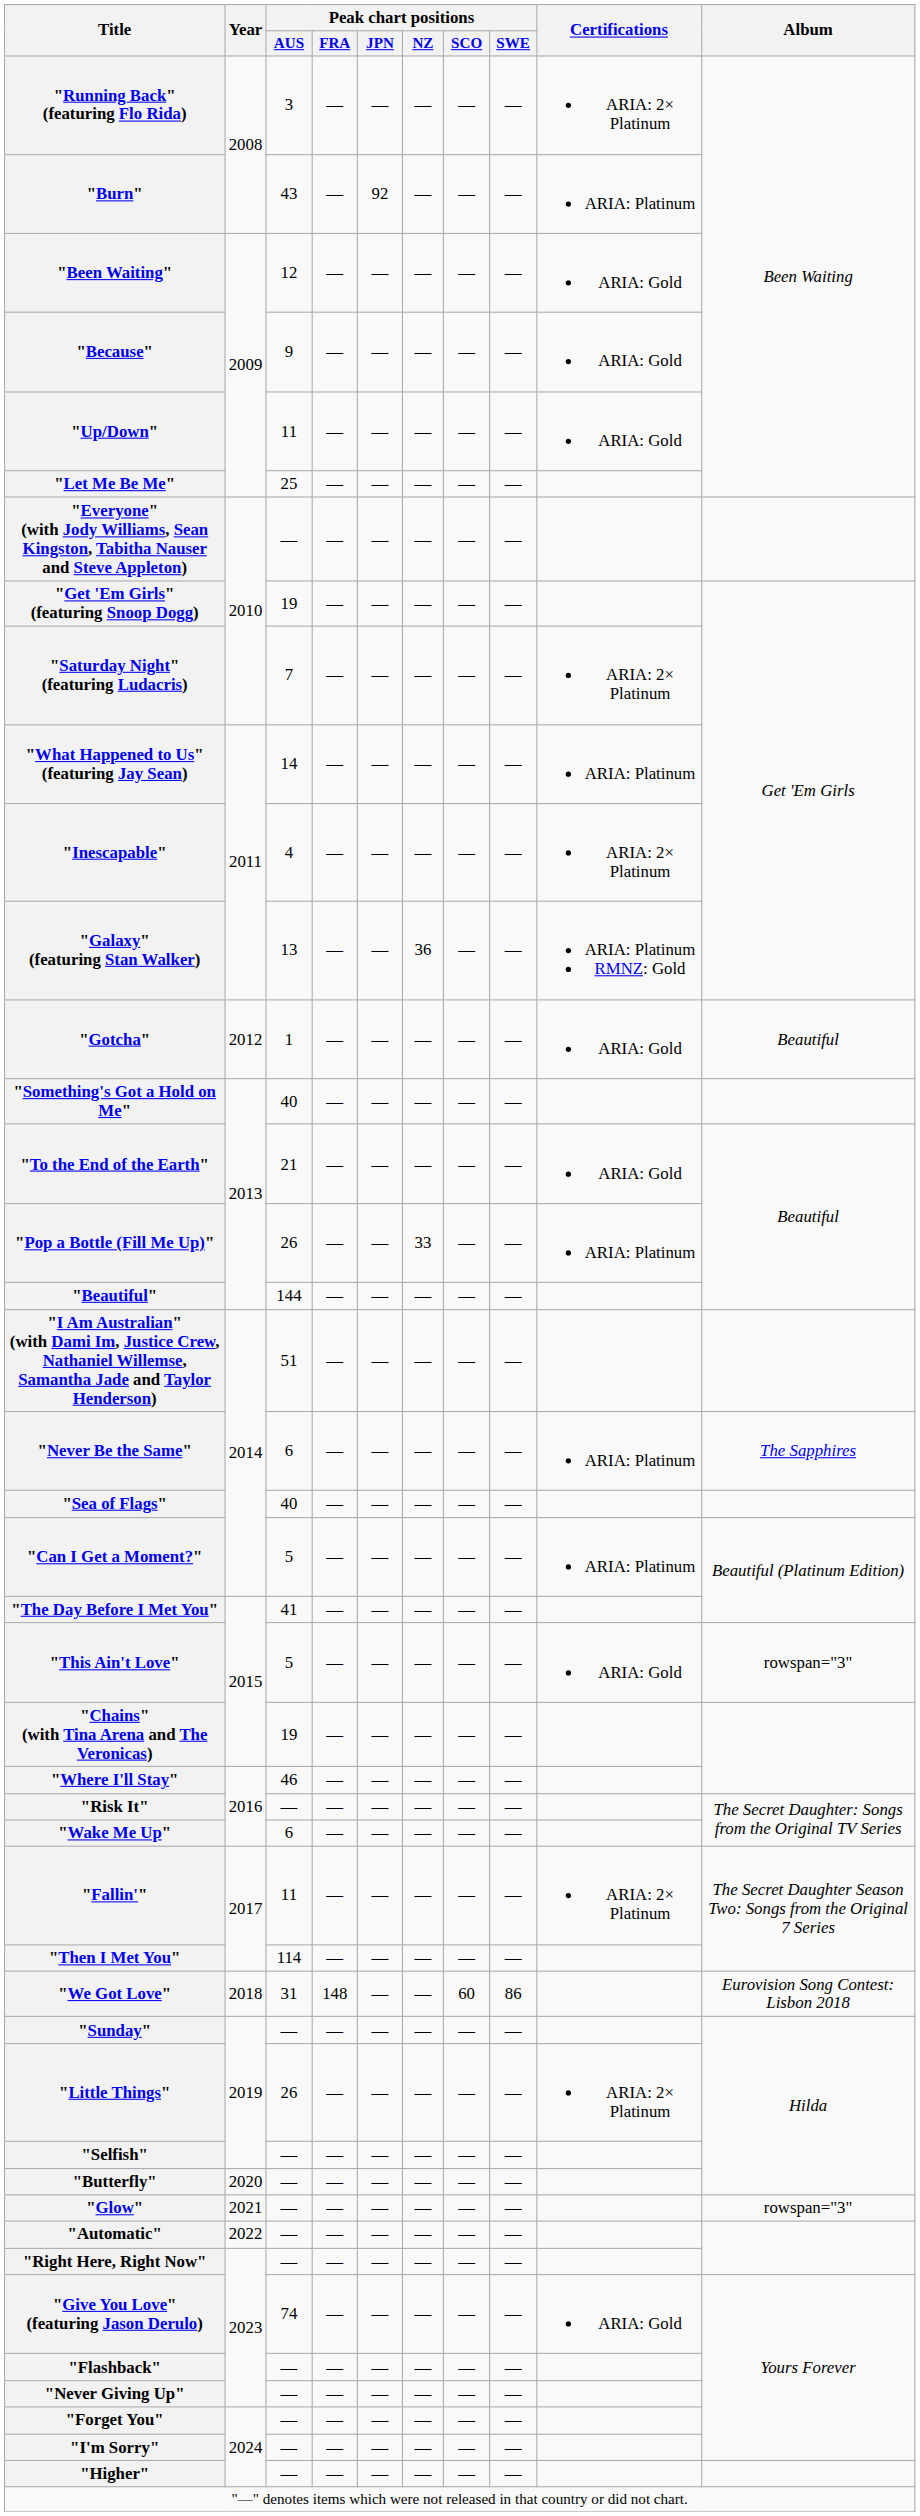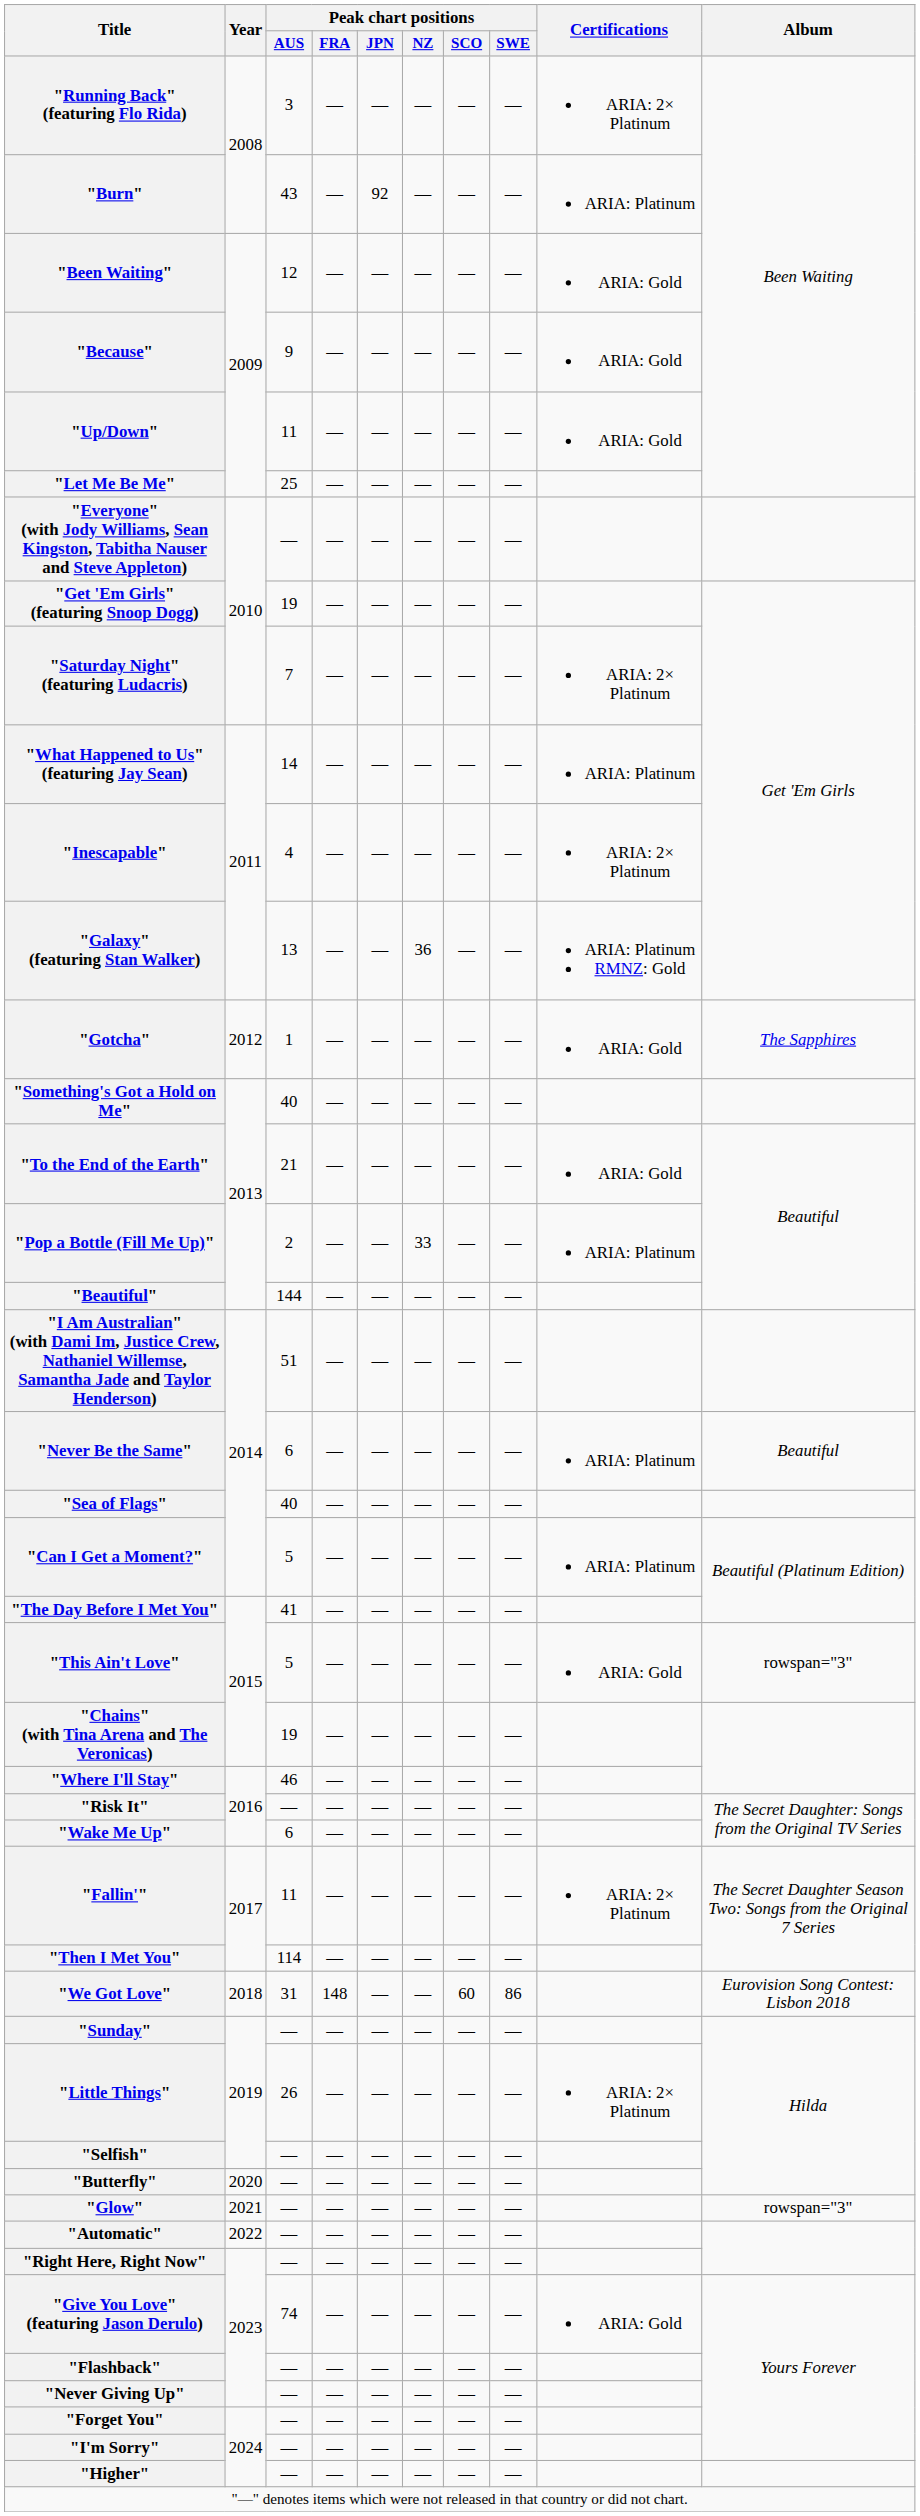(808, 1039) Beautiful -> (808, 1039) The Sapphires
(289, 1242) 26 -> (289, 1242) 2
(808, 1450) The Sapphires -> (808, 1450) Beautiful
